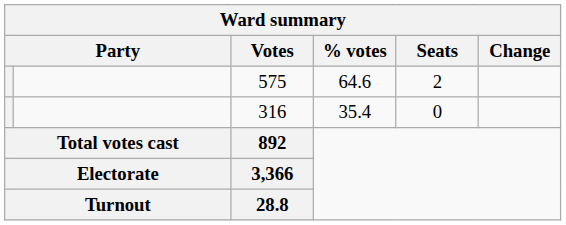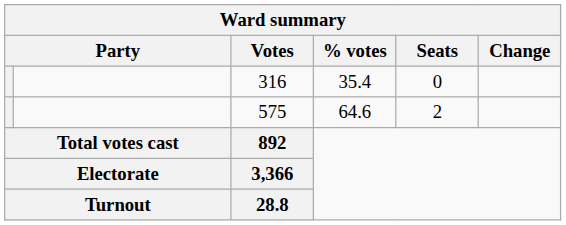rows swapped: (272, 81) <-> (272, 112)
